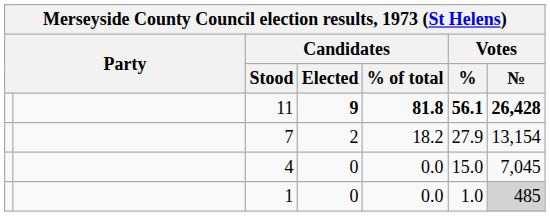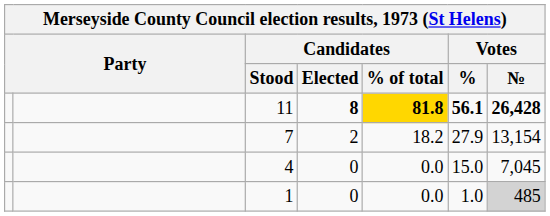(354, 108) 9 -> (354, 108) 8
(428, 108) no background -> (428, 108) gold background
